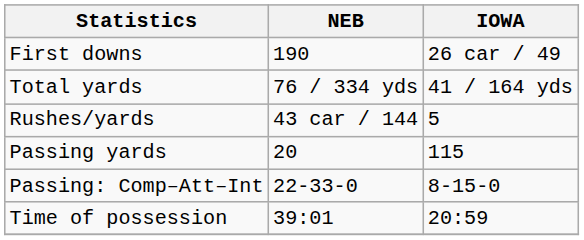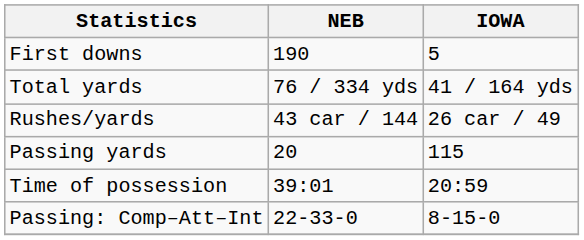(494, 54) 26 car / 49 -> (434, 54) 5
(434, 120) 5 -> (494, 120) 26 car / 49
rows swapped: (137, 186) <-> (118, 218)
